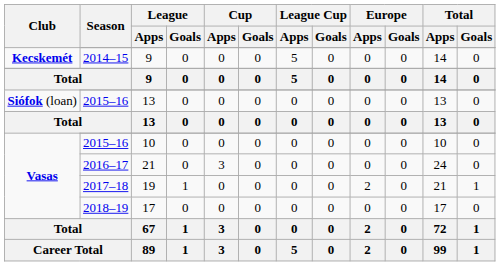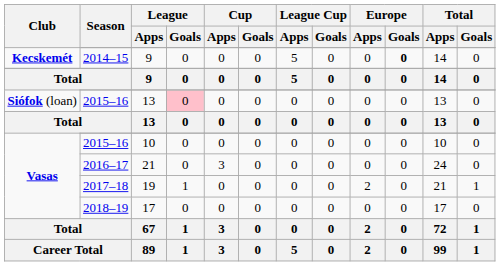(404, 58) normal -> (404, 58) bold
(185, 101) no background -> (185, 101) pink background
